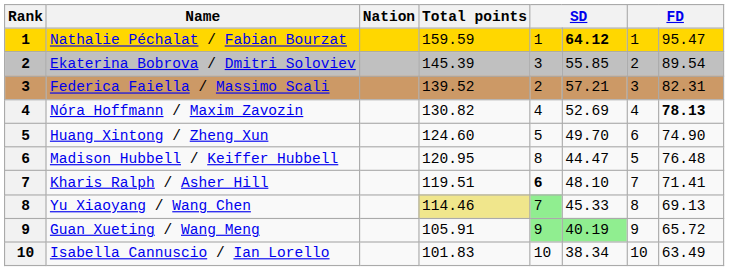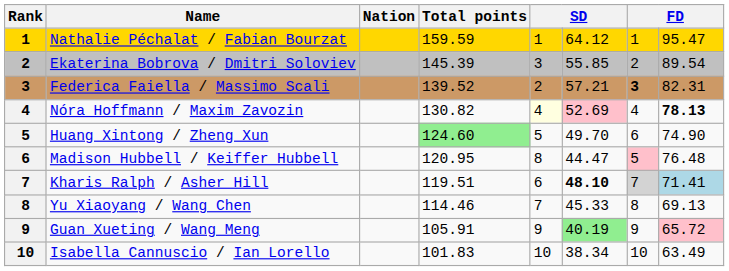(587, 40) bold -> (587, 40) normal
(635, 88) normal -> (635, 88) bold
(538, 111) no background -> (538, 111) lightyellow background
(587, 111) no background -> (587, 111) pink background
(448, 135) no background -> (448, 135) lightgreen background
(635, 159) no background -> (635, 159) pink background
(538, 183) bold -> (538, 183) normal
(587, 183) normal -> (587, 183) bold
(635, 183) no background -> (635, 183) lightgrey background
(684, 183) no background -> (684, 183) lightblue background
(448, 206) khaki background -> (448, 206) no background
(538, 206) lightgreen background -> (538, 206) no background
(538, 230) lightgreen background -> (538, 230) no background
(684, 230) no background -> (684, 230) pink background
